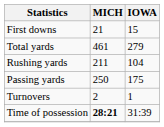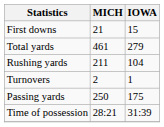rows swapped: (36, 79) <-> (28, 96)
(105, 113) bold -> (105, 113) normal
